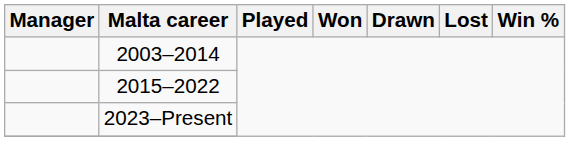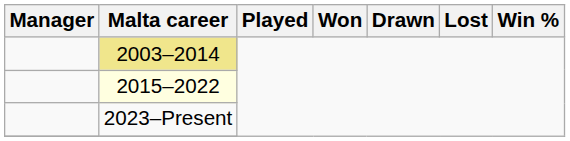(168, 53) no background -> (168, 53) khaki background
(168, 86) no background -> (168, 86) lightyellow background
